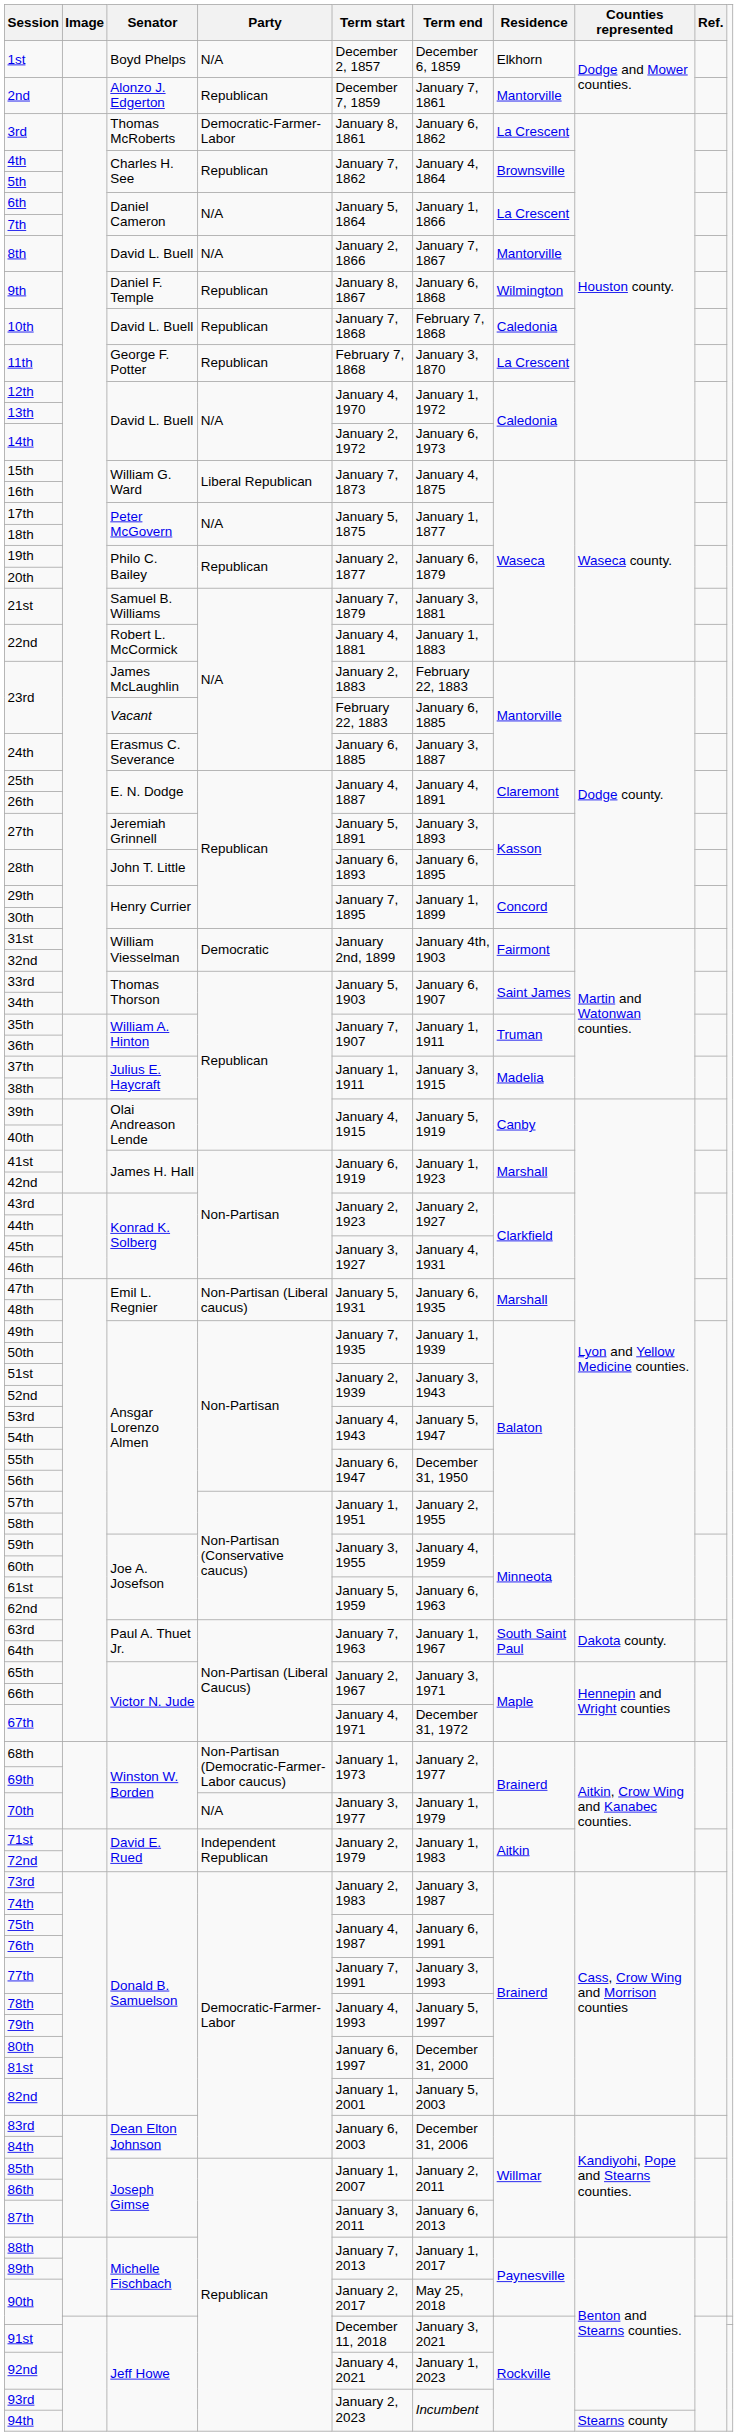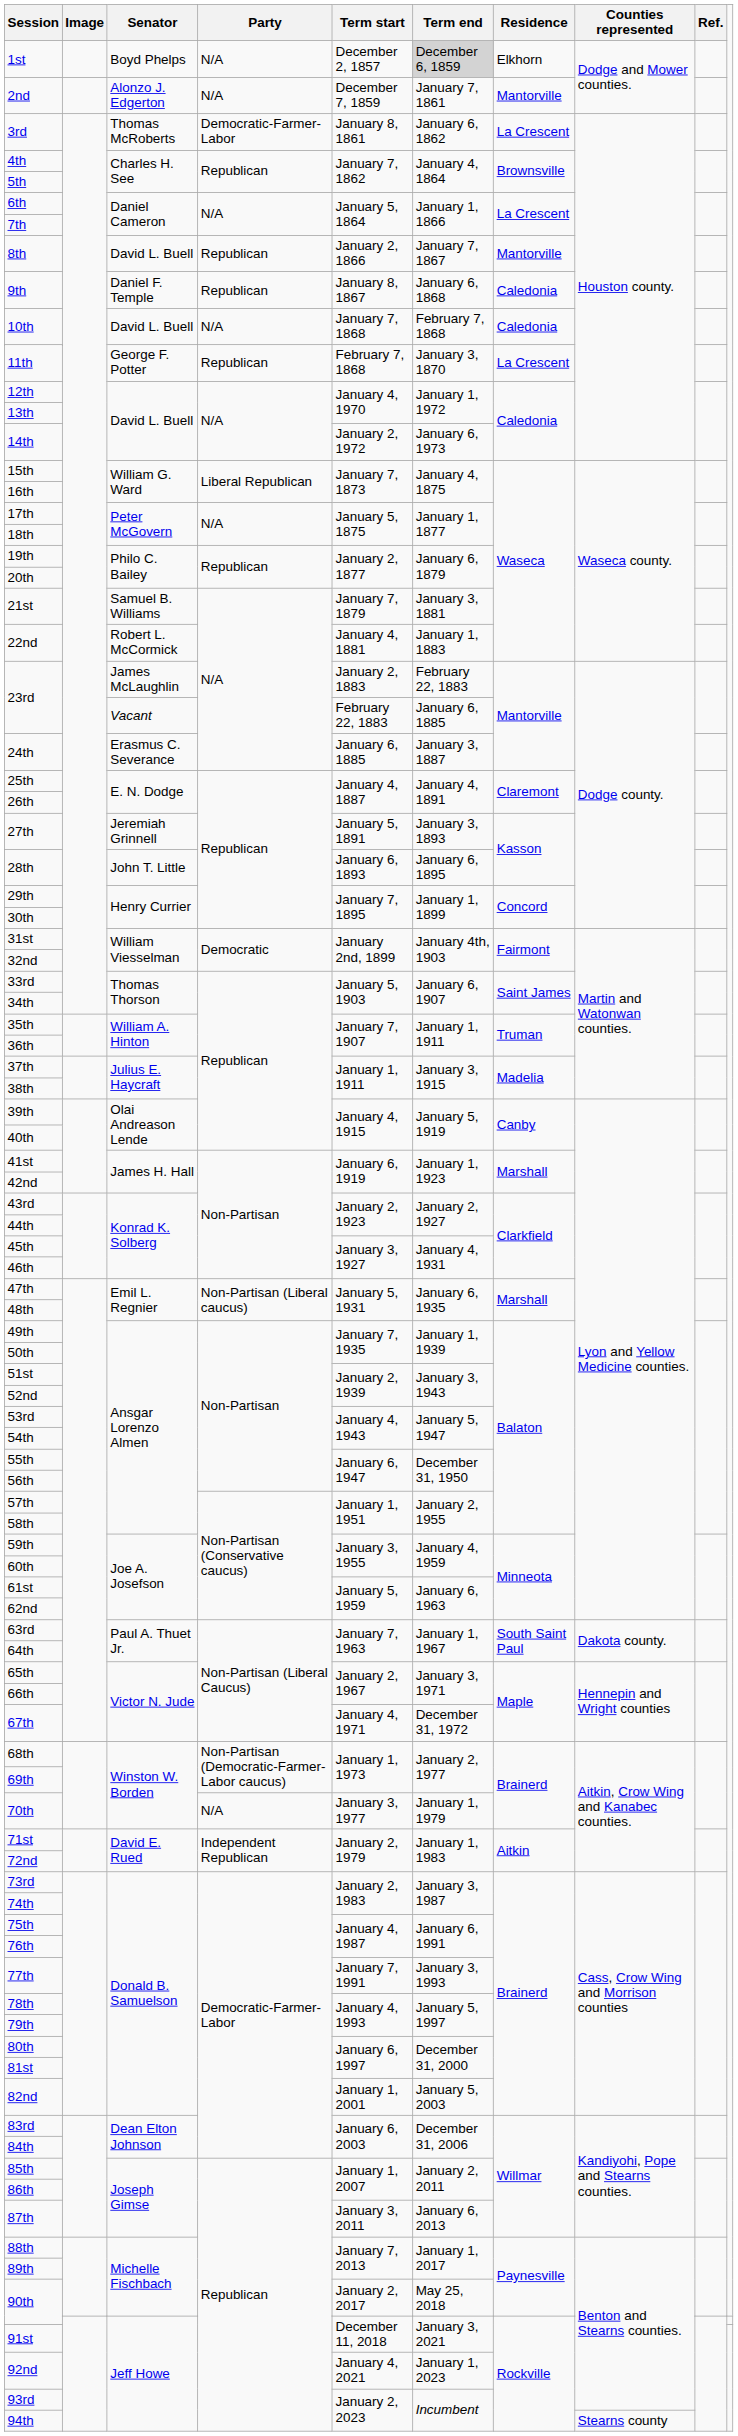(447, 59) no background -> (447, 59) lightgrey background
(234, 95) Republican -> (212, 95) N/A
(212, 253) N/A -> (234, 253) Republican
(530, 290) Wilmington -> (527, 290) Caledonia
(234, 326) Republican -> (212, 326) N/A
